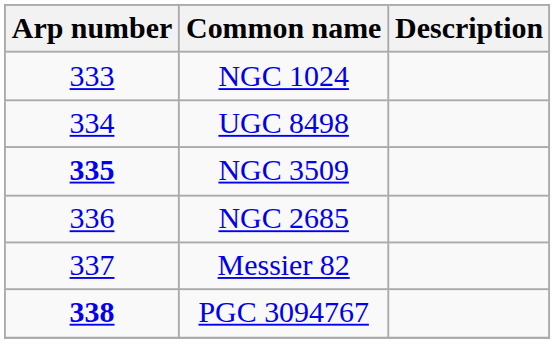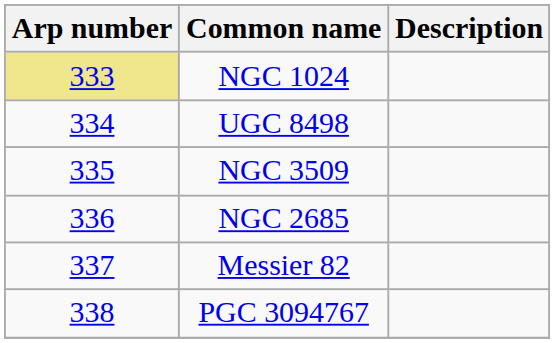(92, 75) no background -> (92, 75) khaki background
(92, 170) bold -> (92, 170) normal
(92, 312) bold -> (92, 312) normal
